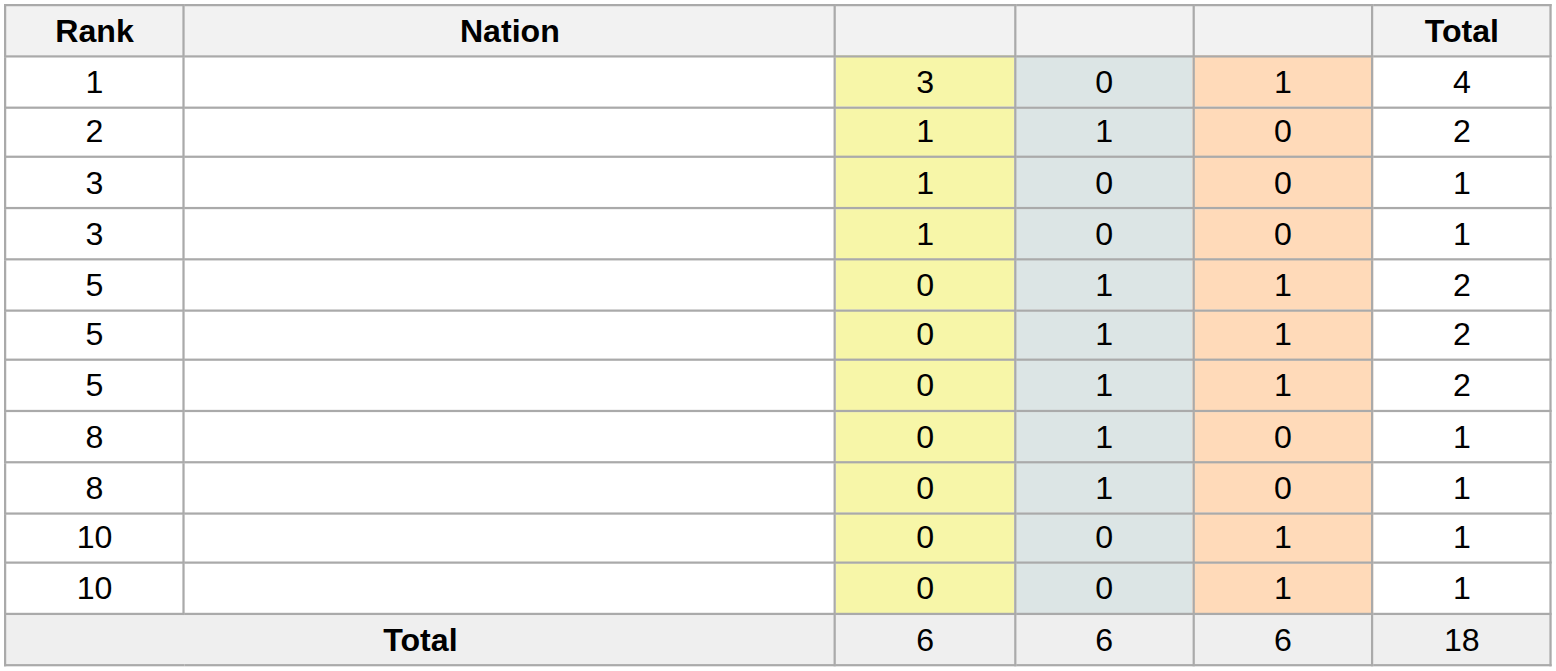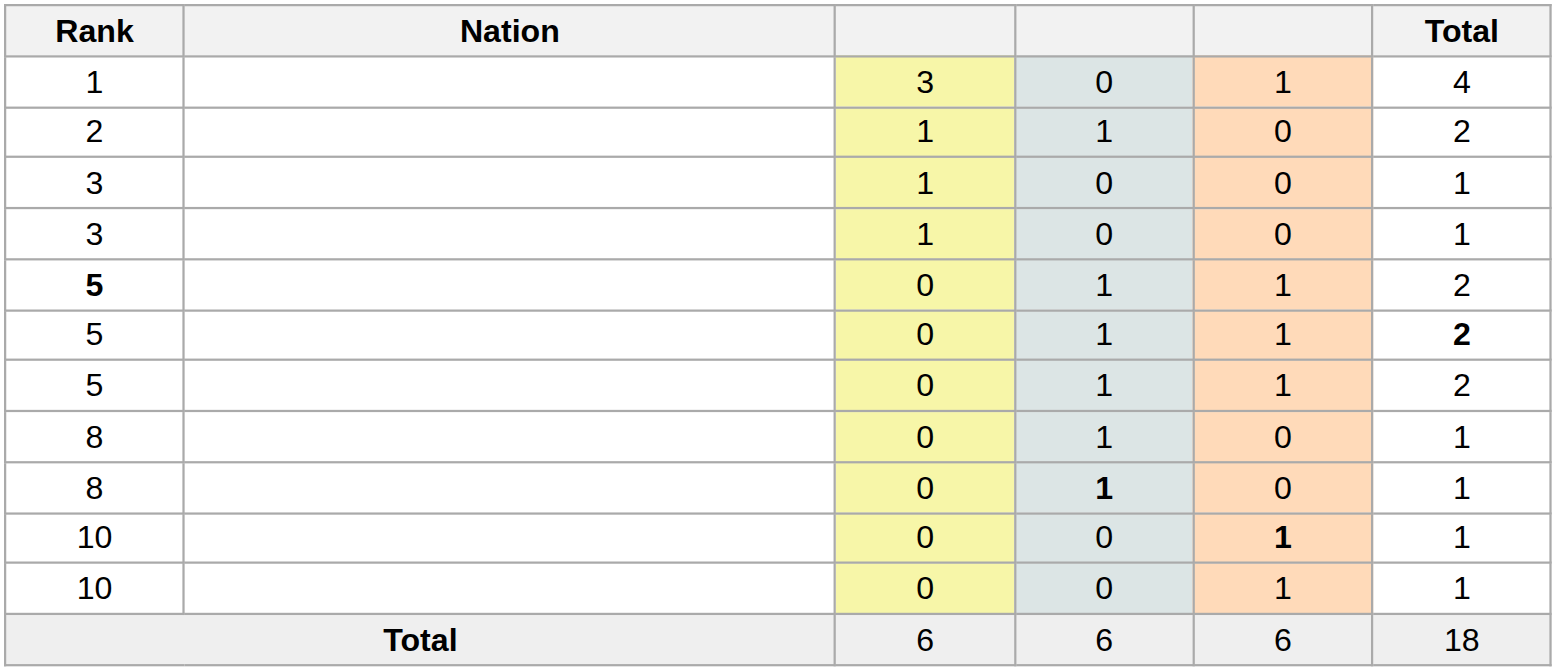(95, 285) normal -> (95, 285) bold
(1462, 335) normal -> (1462, 335) bold
(1104, 487) normal -> (1104, 487) bold
(1283, 538) normal -> (1283, 538) bold
